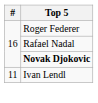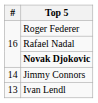+ row: (54, 74)
(13, 74) 11 -> (13, 90) 13
